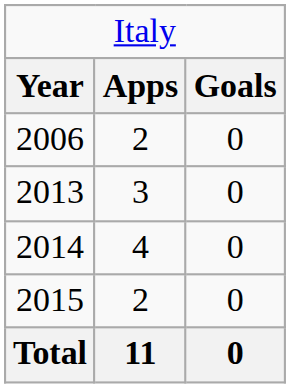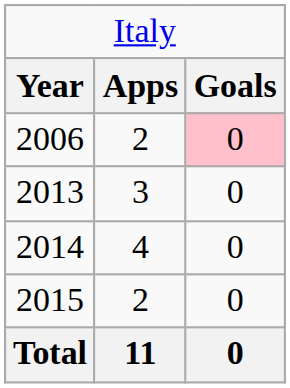(235, 138) no background -> (235, 138) pink background
